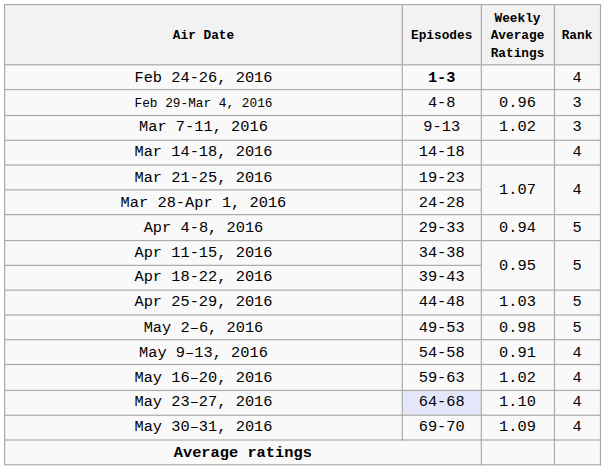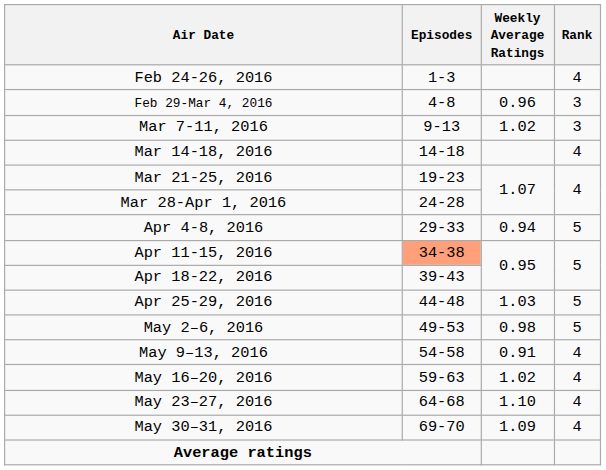(442, 77) bold -> (442, 77) normal
(442, 253) no background -> (442, 253) lightsalmon background
(442, 403) lavender background -> (442, 403) no background
